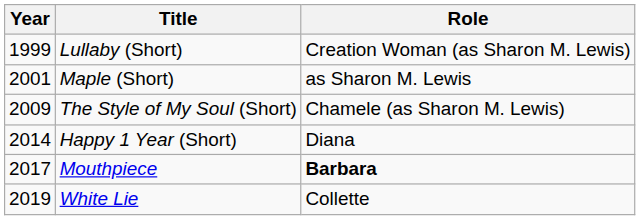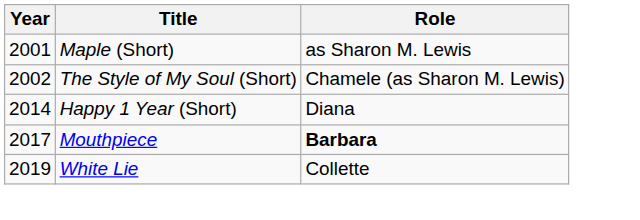- row: (121, 49)
(30, 109) 2009 -> (30, 79) 2002
